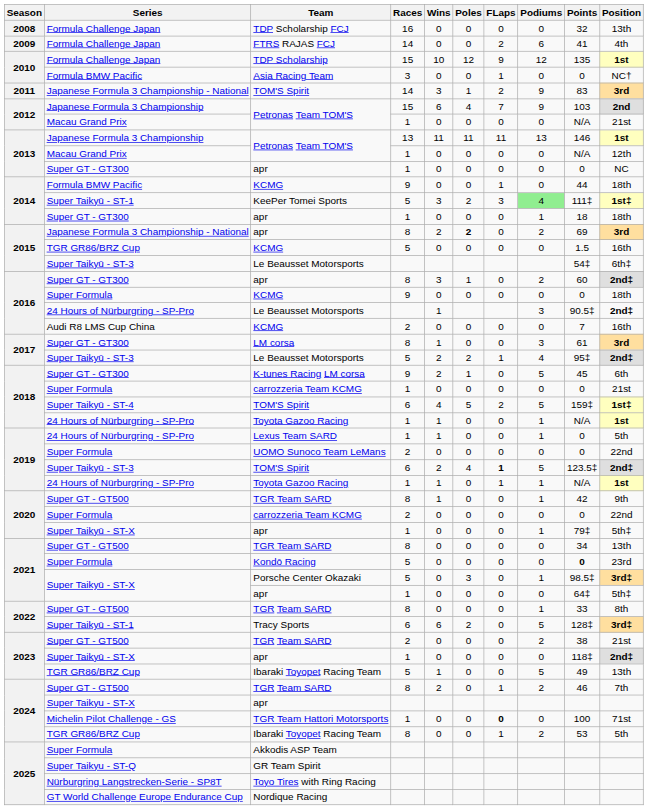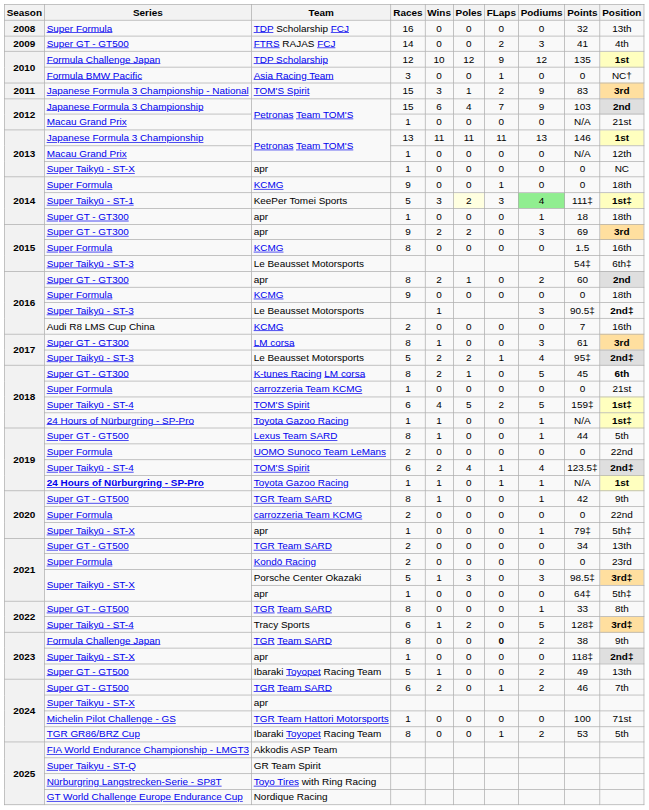(104, 28) Formula Challenge Japan -> (80, 28) Super Formula
(104, 44) Formula Challenge Japan -> (88, 44) Super GT - GT500
(541, 44) 6 -> (542, 44) 3
(408, 60) 15 -> (408, 60) 12
(408, 91) 14 -> (408, 91) 15
(88, 170) Super GT - GT300 -> (91, 170) Super Taikyū - ST-X
(94, 185) Formula BMW Pacific -> (80, 185) Super Formula
(582, 185) 44 -> (582, 185) 0
(468, 201) no background -> (469, 201) lightyellow background
(148, 232) Japanese Formula 3 Championship - National -> (88, 232) Super GT - GT300
(408, 232) 8 -> (408, 232) 9
(468, 232) bold -> (469, 232) normal
(541, 232) 2 -> (542, 232) 3
(93, 248) TGR GR86/BRZ Cup -> (80, 248) Super Formula
(408, 248) 5 -> (408, 248) 8
(439, 279) 3 -> (439, 279) 2
(621, 279) 2nd‡ -> (622, 279) 2nd
(120, 311) 24 Hours of Nürburgring - SP-Pro -> (90, 311) Super Taikyū - ST-3
(408, 374) 9 -> (408, 374) 8
(621, 374) normal -> (622, 374) bold
(621, 421) 1st -> (622, 421) 1st‡
(120, 436) 24 Hours of Nürburgring - SP-Pro -> (88, 436) Super GT - GT500
(408, 436) 1 -> (408, 436) 8
(582, 436) 0 -> (582, 436) 44
(90, 468) Super Taikyū - ST-3 -> (90, 468) Super Taikyū - ST-4
(501, 468) bold -> (501, 468) normal
(541, 468) 5 -> (542, 468) 4
(120, 484) normal -> (125, 484) bold
(408, 546) 8 -> (408, 546) 2
(408, 562) 5 -> (408, 562) 2
(582, 562) bold -> (582, 562) normal
(439, 578) 0 -> (439, 578) 1
(541, 578) 1 -> (542, 578) 3
(90, 625) Super Taikyū - ST-1 -> (90, 625) Super Taikyū - ST-4
(439, 625) 6 -> (439, 625) 1
(88, 640) Super GT - GT500 -> (104, 640) Formula Challenge Japan
(408, 640) 2 -> (408, 640) 8
(501, 640) normal -> (501, 640) bold
(621, 640) 21st -> (622, 640) 9th
(93, 672) TGR GR86/BRZ Cup -> (88, 672) Super GT - GT500
(541, 672) 5 -> (542, 672) 2
(408, 688) 8 -> (408, 688) 6
(501, 719) bold -> (501, 719) normal
(80, 750) Super Formula -> (148, 750) FIA World Endurance Championship - LMGT3
